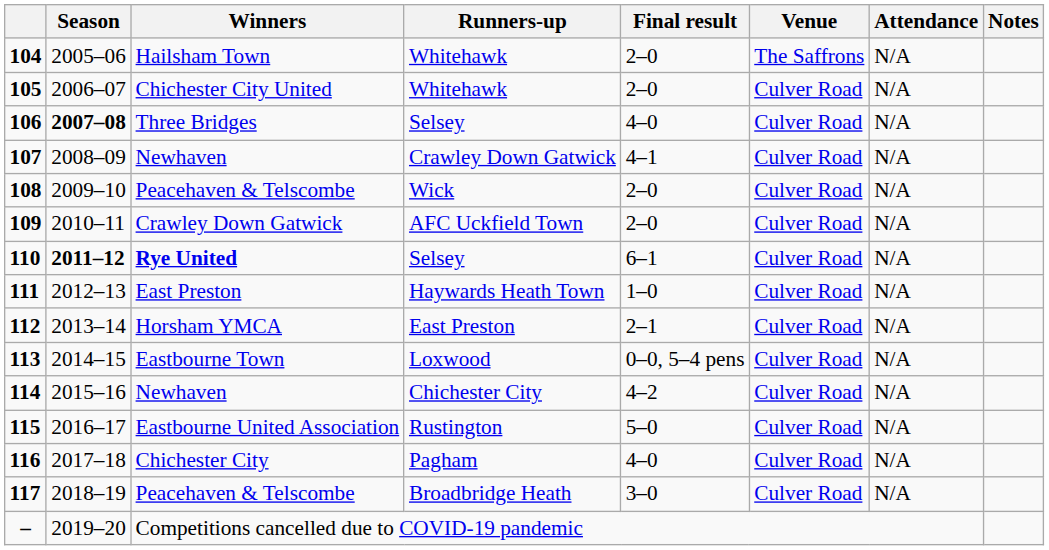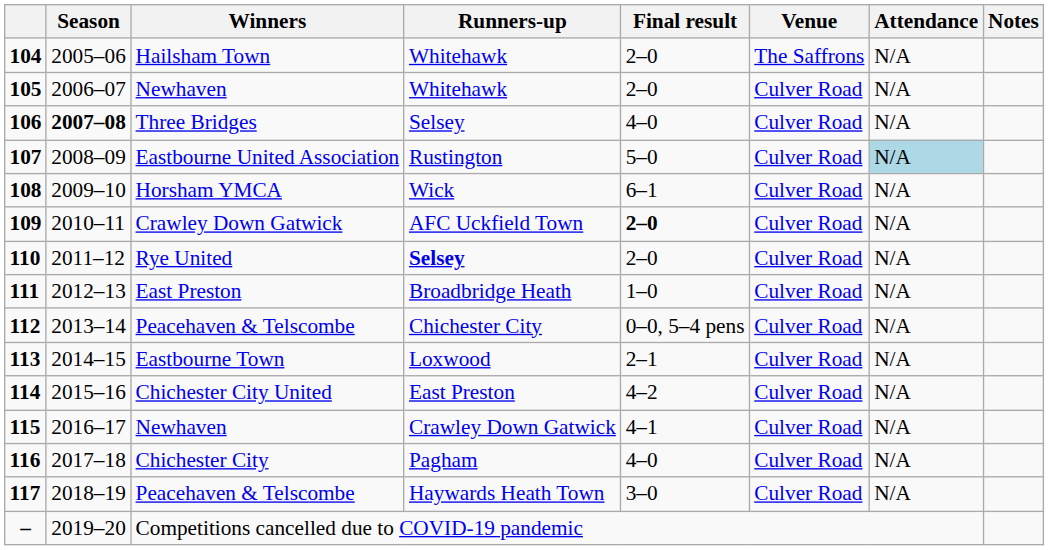(234, 88) Chichester City United -> (181, 88) Newhaven
(181, 156) Newhaven -> (267, 156) Eastbourne United Association
(512, 156) Crawley Down Gatwick -> (456, 156) Rustington
(642, 156) 4–1 -> (642, 156) 5–0
(893, 156) no background -> (893, 156) lightblue background
(245, 190) Peacehaven & Telscombe -> (209, 190) Horsham YMCA
(642, 190) 2–0 -> (642, 190) 6–1
(642, 223) normal -> (642, 223) bold
(88, 257) bold -> (88, 257) normal
(186, 257) bold -> (184, 257) normal
(437, 257) normal -> (437, 257) bold
(642, 257) 6–1 -> (642, 257) 2–0
(507, 291) Haywards Heath Town -> (490, 291) Broadbridge Heath
(209, 325) Horsham YMCA -> (245, 325) Peacehaven & Telscombe
(462, 325) East Preston -> (475, 325) Chichester City
(642, 325) 2–1 -> (685, 325) 0–0, 5–4 pens
(685, 358) 0–0, 5–4 pens -> (642, 358) 2–1
(181, 392) Newhaven -> (234, 392) Chichester City United
(475, 392) Chichester City -> (462, 392) East Preston
(267, 426) Eastbourne United Association -> (181, 426) Newhaven
(456, 426) Rustington -> (512, 426) Crawley Down Gatwick
(642, 426) 5–0 -> (642, 426) 4–1
(490, 493) Broadbridge Heath -> (507, 493) Haywards Heath Town
